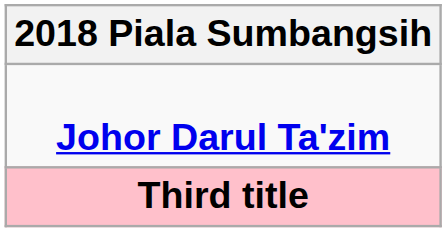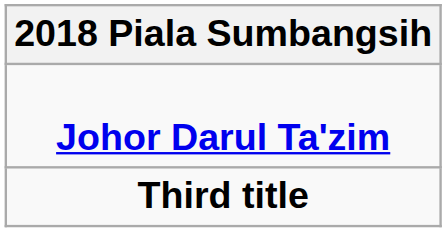(223, 195) pink background -> (223, 195) no background
